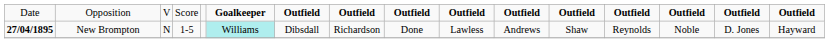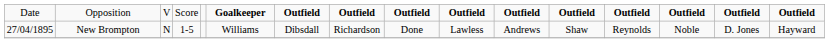(30, 29) bold -> (30, 29) normal
(240, 29) paleturquoise background -> (240, 29) no background
